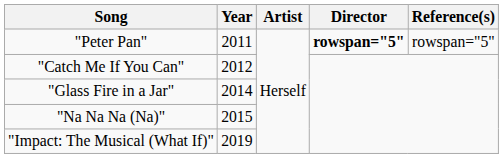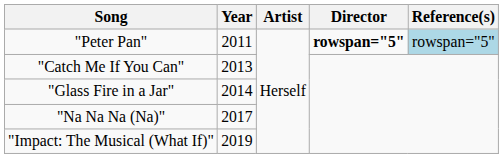(453, 41) no background -> (453, 41) lightblue background
(237, 66) 2012 -> (237, 66) 2013
(237, 116) 2015 -> (237, 116) 2017
